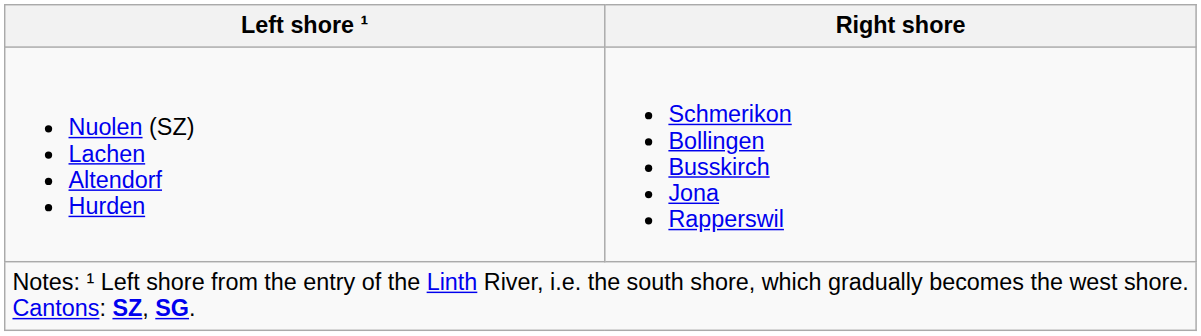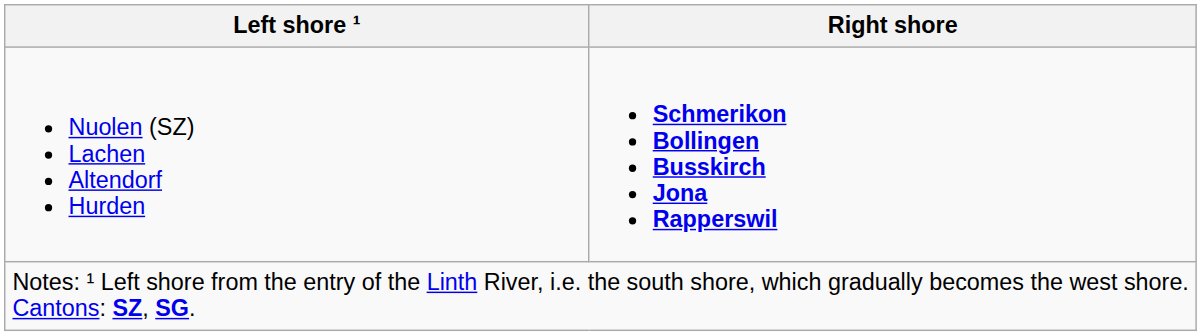(901, 167) normal -> (893, 167) bold
